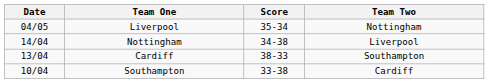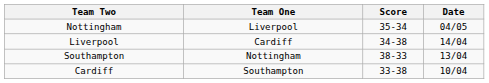columns swapped: (35, 12) <-> (394, 12)
(154, 41) Nottingham -> (273, 41) Cardiff
(154, 56) Cardiff -> (273, 56) Nottingham
